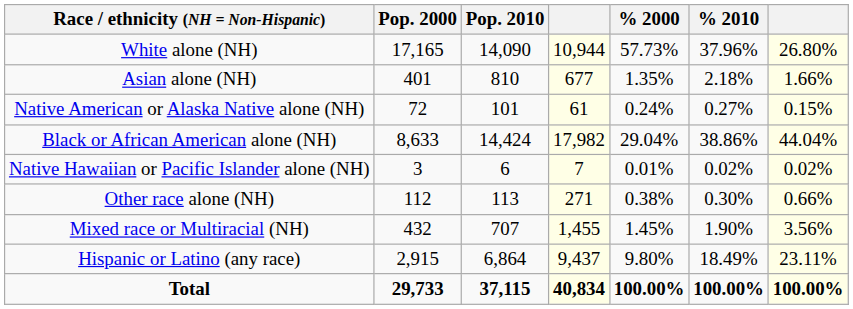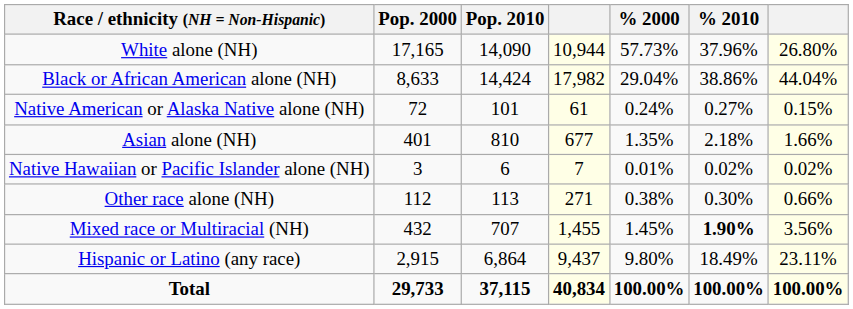rows swapped: (189, 139) <-> (189, 79)
(729, 229) normal -> (729, 229) bold
